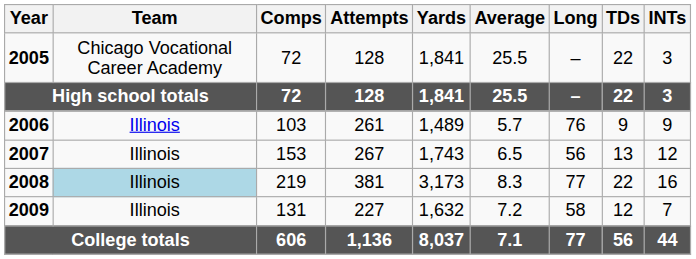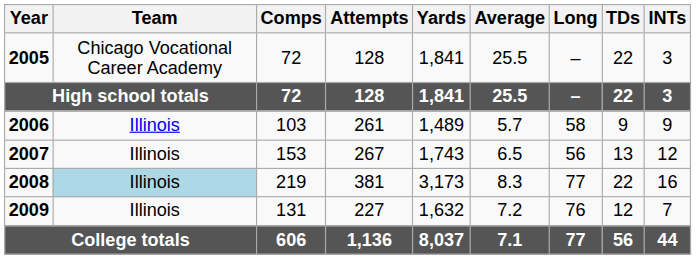(576, 125) 76 -> (576, 125) 58
(576, 211) 58 -> (576, 211) 76
